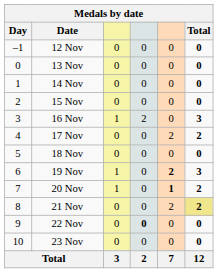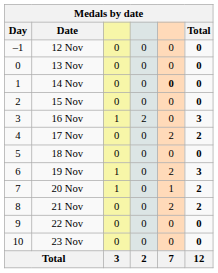(171, 83) normal -> (171, 83) bold
(171, 171) bold -> (171, 171) normal
(171, 189) bold -> (171, 189) normal
(199, 207) khaki background -> (199, 207) no background
(144, 224) bold -> (144, 224) normal
